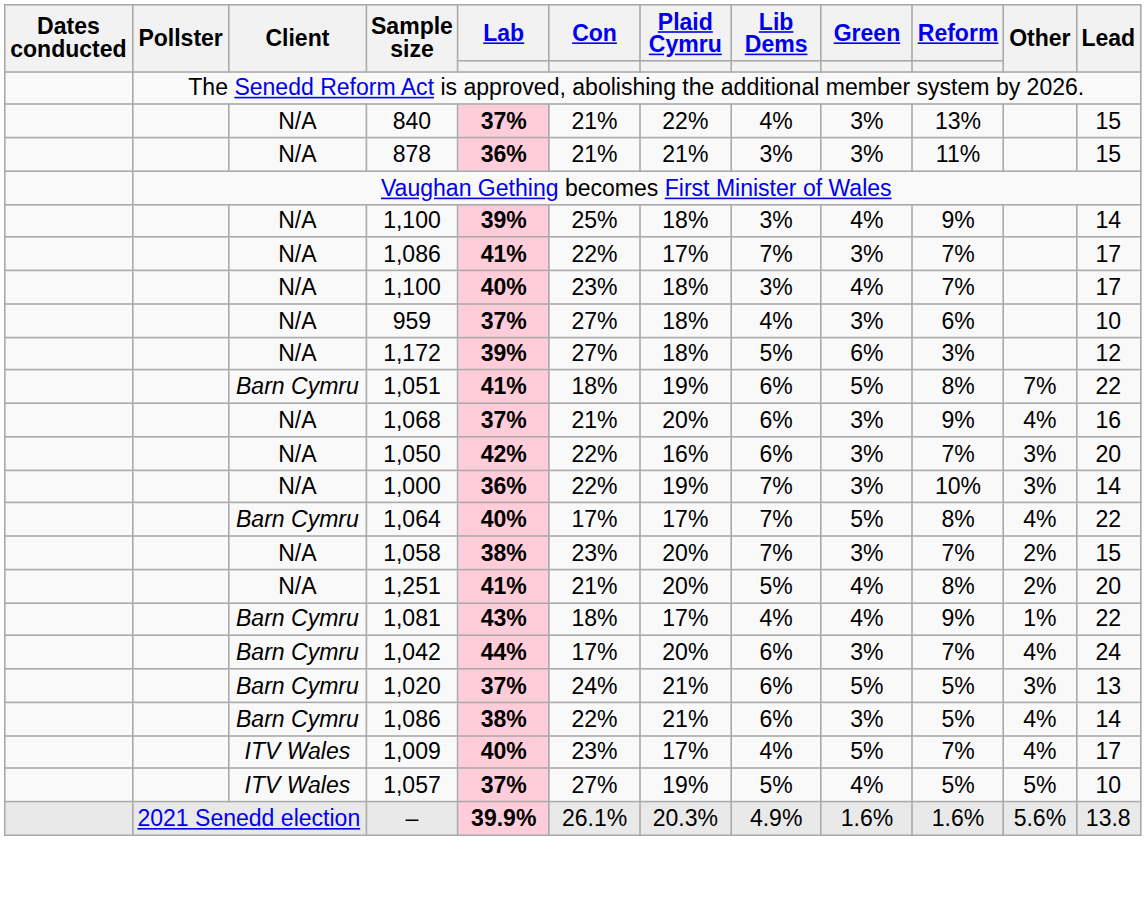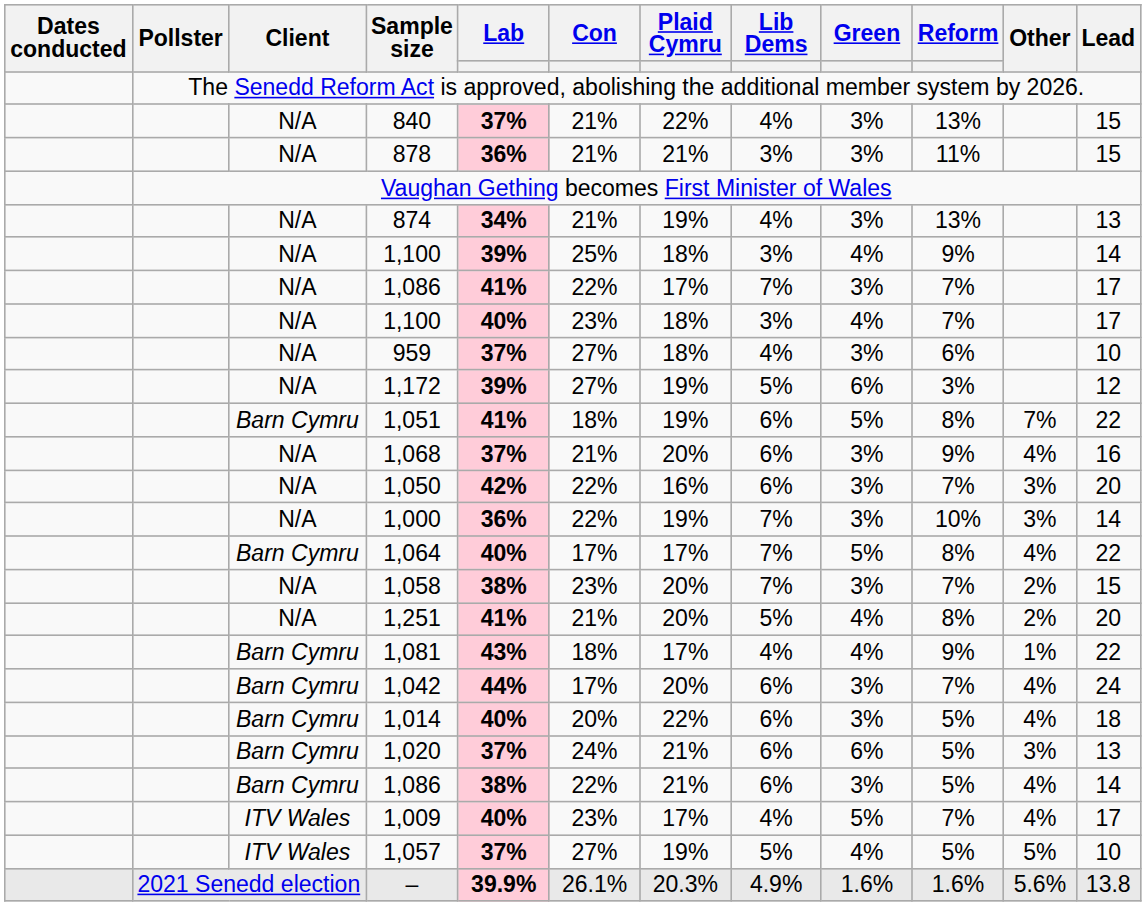+ row: (297, 221)
(685, 354) 18% -> (685, 387) 19%
+ row: (297, 719)
(867, 686) 5% -> (867, 752) 6%
